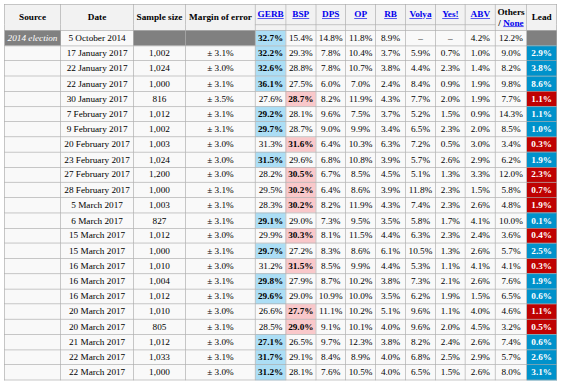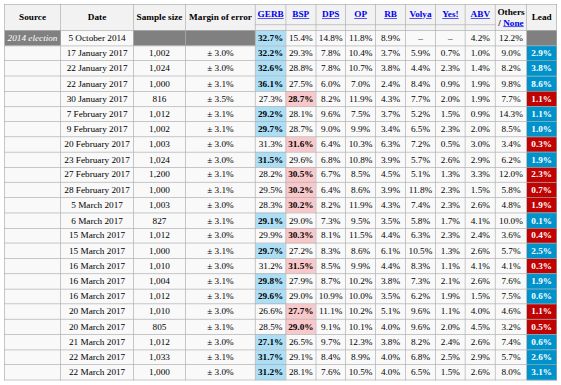(220, 53) ± 3.1% -> (220, 53) ± 3.0%
(271, 99) 27.6% -> (271, 99) 27.3%
(220, 175) ± 3.0% -> (220, 175) ± 3.1%
(220, 205) ± 3.1% -> (220, 205) ± 3.0%
(420, 266) 5.3% -> (420, 266) 8.3%
(511, 296) 6.5% -> (511, 296) 7.5%
